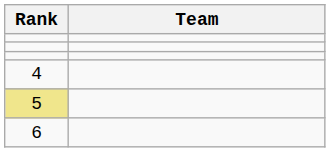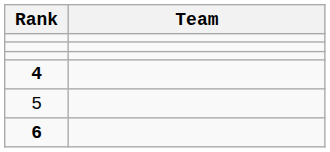(37, 74) normal -> (37, 74) bold
(37, 103) khaki background -> (37, 103) no background
(37, 133) normal -> (37, 133) bold
